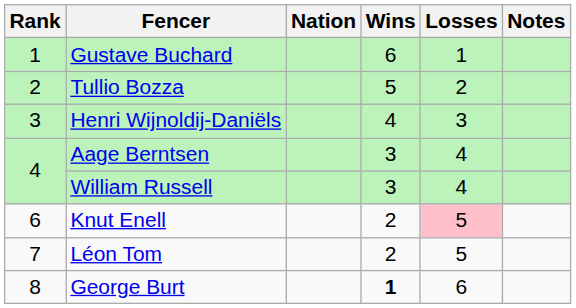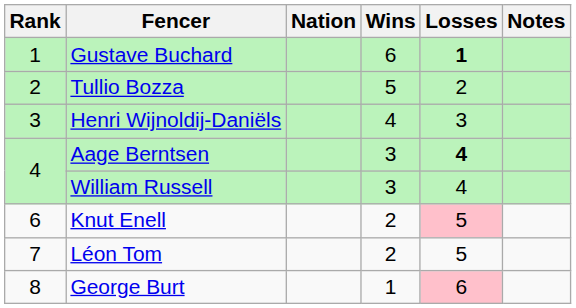(461, 54) normal -> (461, 54) bold
(461, 154) normal -> (461, 154) bold
(391, 287) bold -> (391, 287) normal
(461, 287) no background -> (461, 287) pink background
